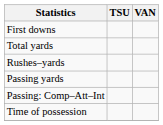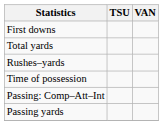rows swapped: (35, 79) <-> (47, 112)
